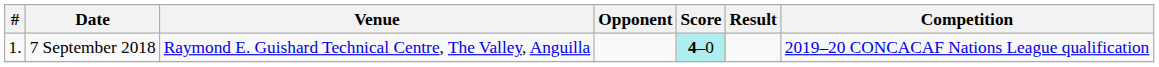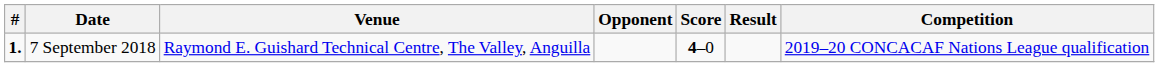(15, 47) normal -> (15, 47) bold
(701, 47) paleturquoise background -> (701, 47) no background
